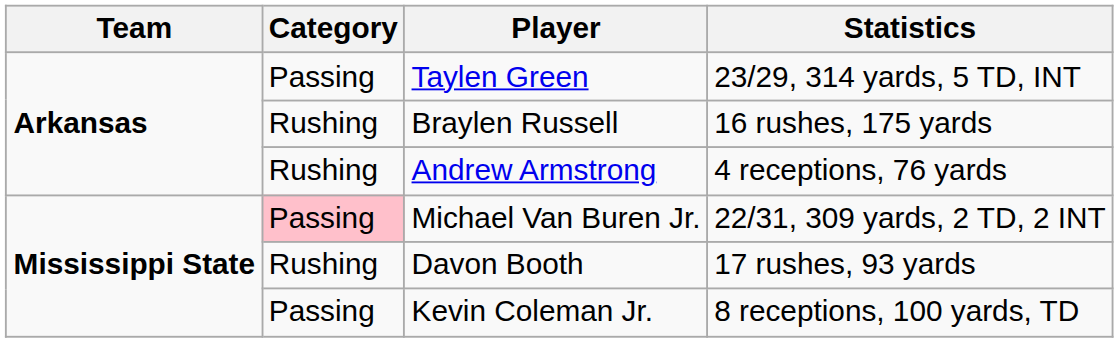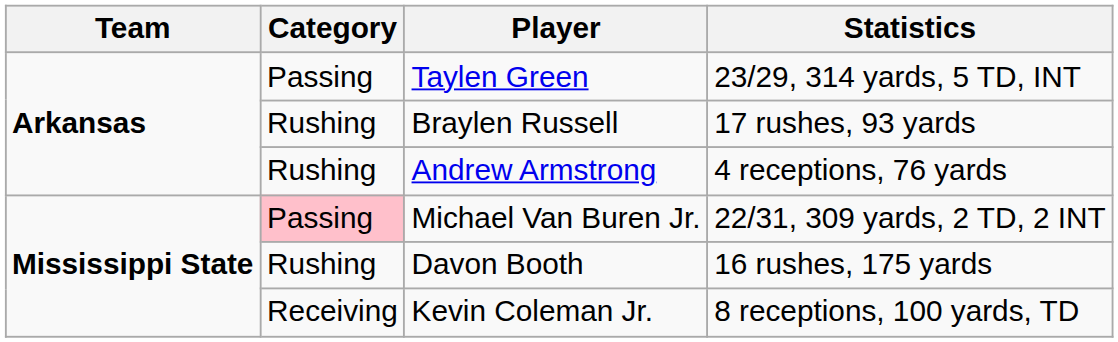(853, 123) 16 rushes, 175 yards -> (845, 123) 17 rushes, 93 yards
(845, 264) 17 rushes, 93 yards -> (853, 264) 16 rushes, 175 yards
(322, 312) Passing -> (332, 312) Receiving
